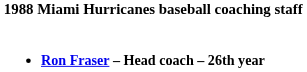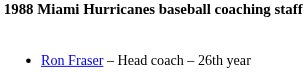(153, 60) bold -> (153, 60) normal
